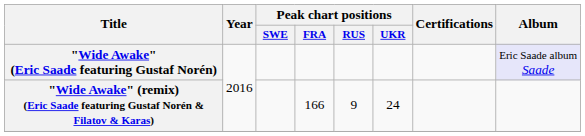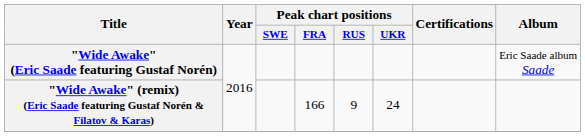(538, 63) lavender background -> (538, 63) no background
